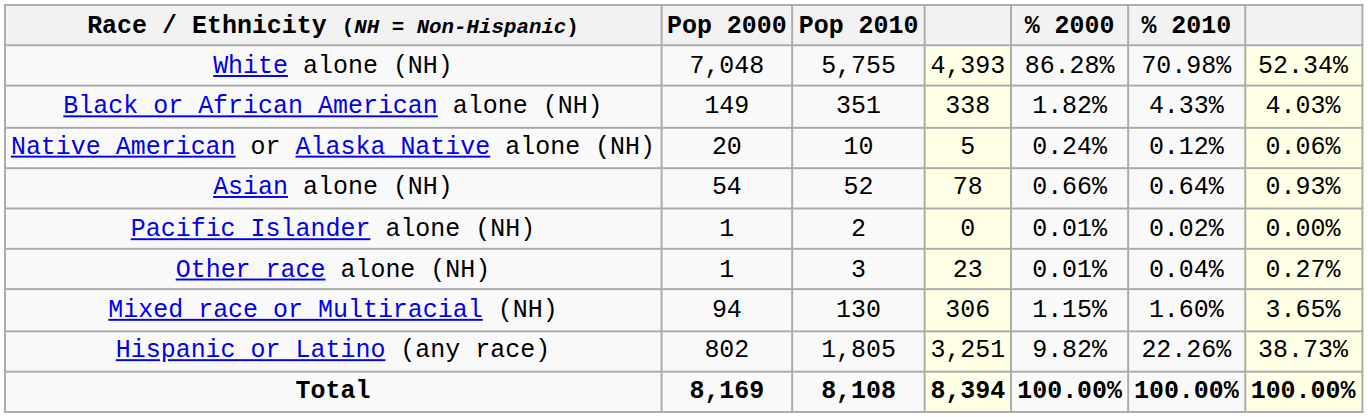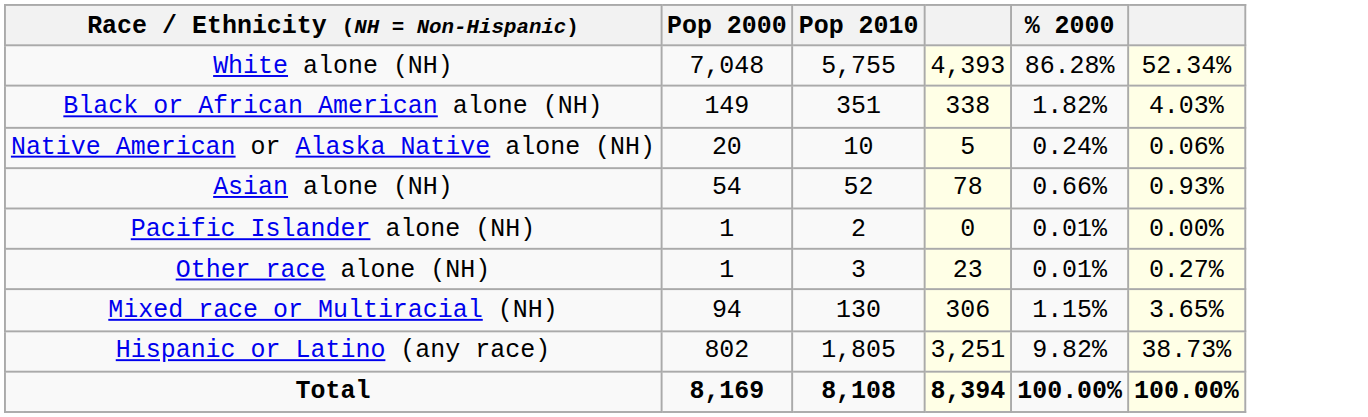- column: (1186, 25)
